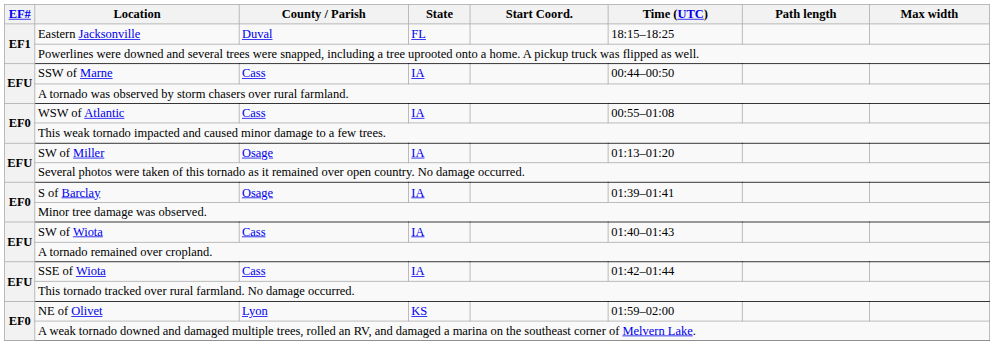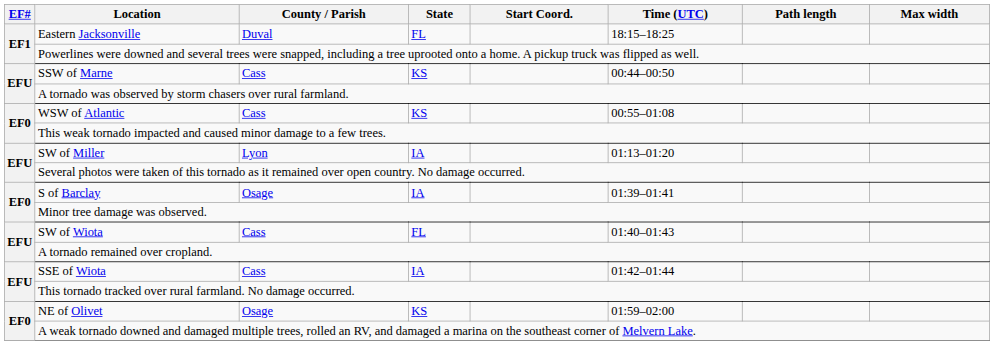(418, 73) IA -> (419, 73) KS
(418, 113) IA -> (419, 113) KS
(258, 152) Osage -> (255, 152) Lyon
(418, 232) IA -> (419, 232) FL
(255, 311) Lyon -> (258, 311) Osage
